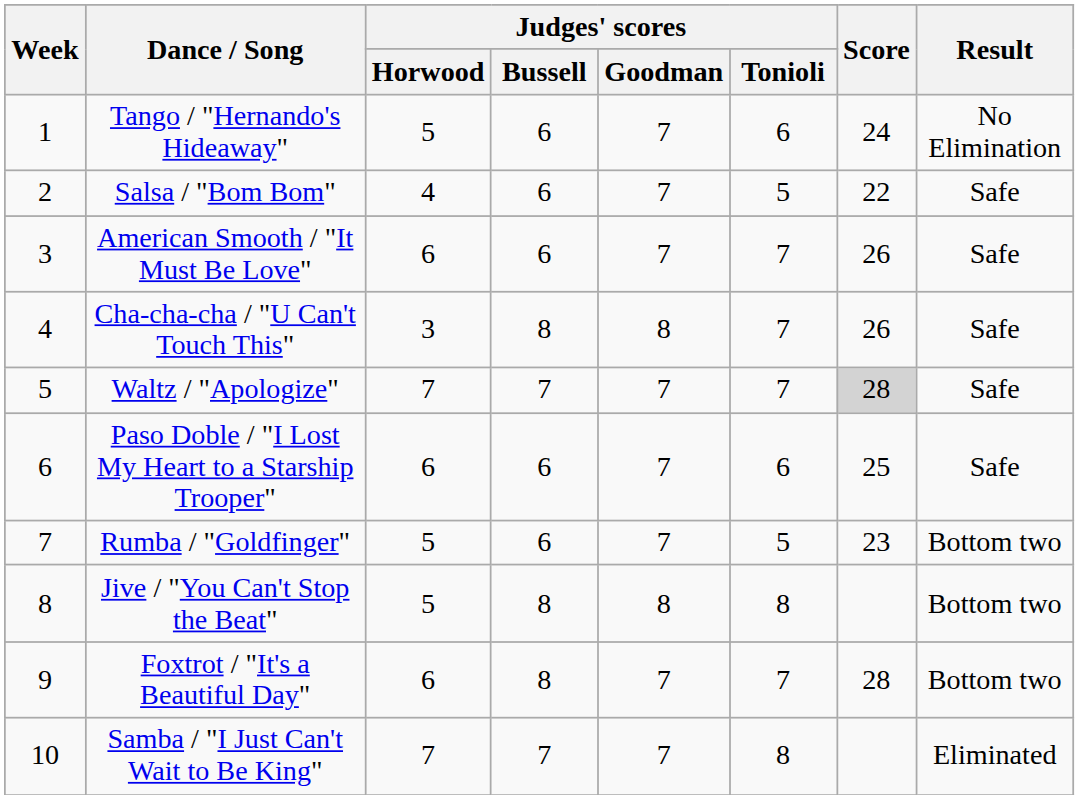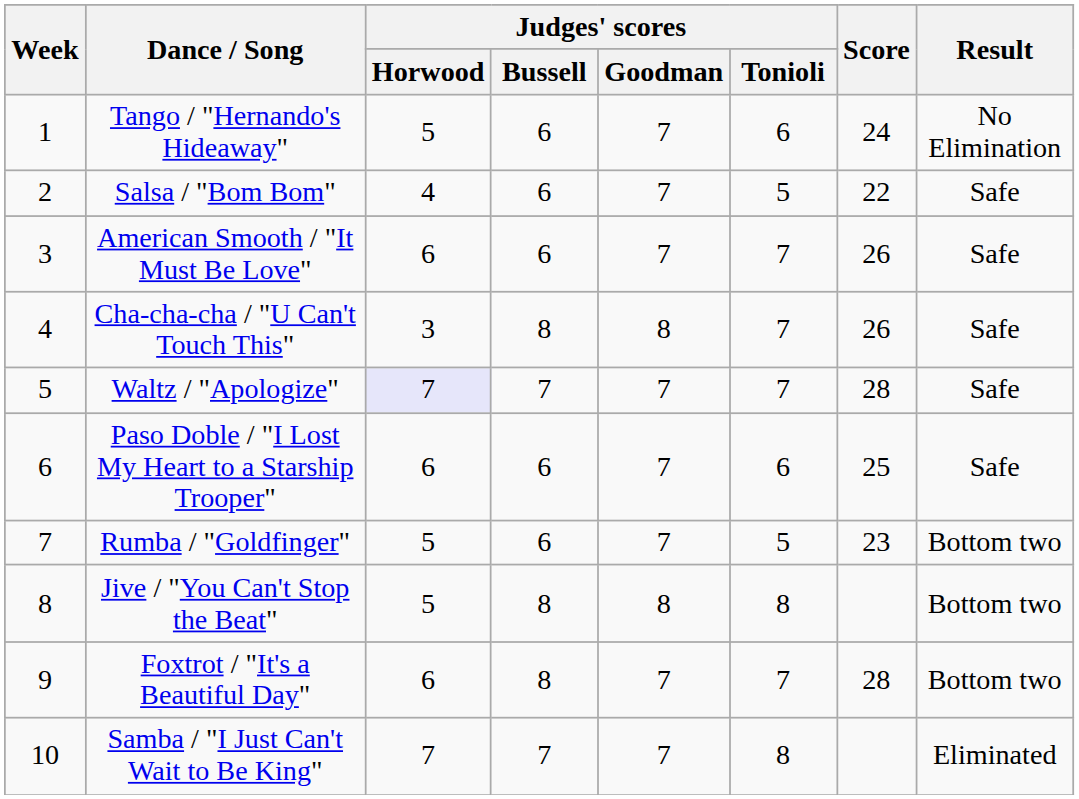(428, 389) no background -> (428, 389) lavender background
(876, 389) lightgrey background -> (876, 389) no background
